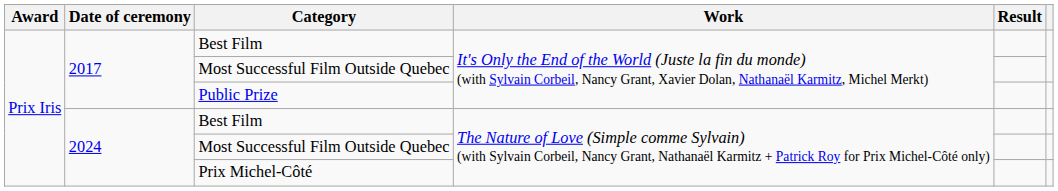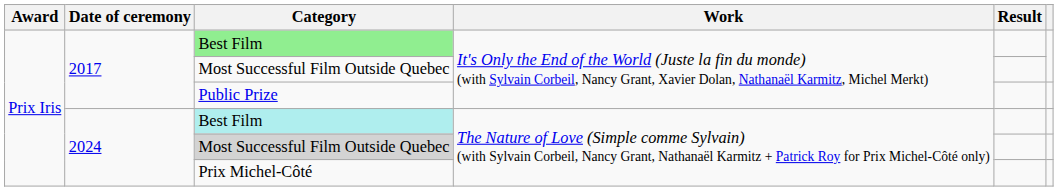(230, 43) no background -> (230, 43) lightgreen background
(230, 120) no background -> (230, 120) paleturquoise background
(324, 146) no background -> (324, 146) lightgrey background
